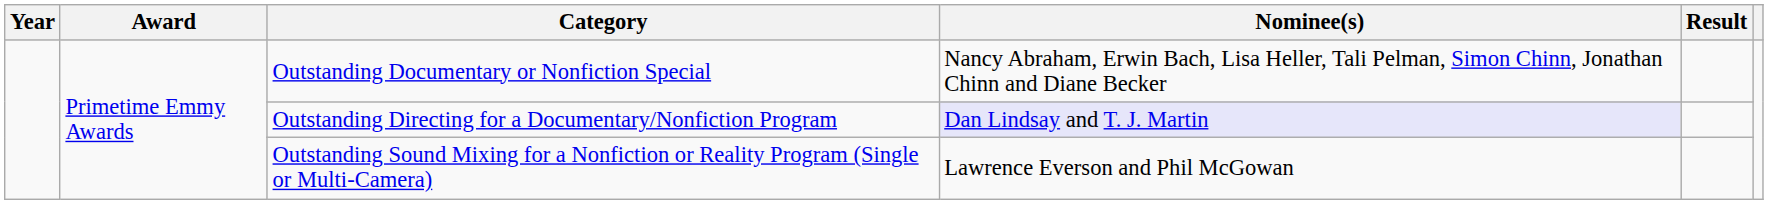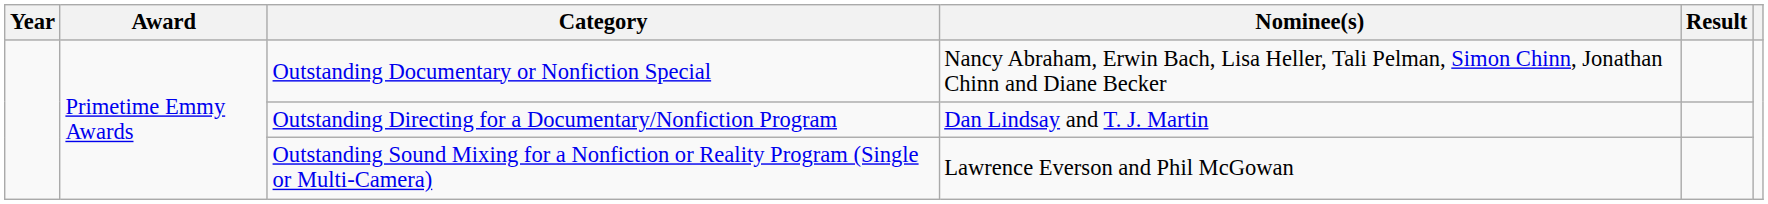(1076, 119) lavender background -> (1076, 119) no background
